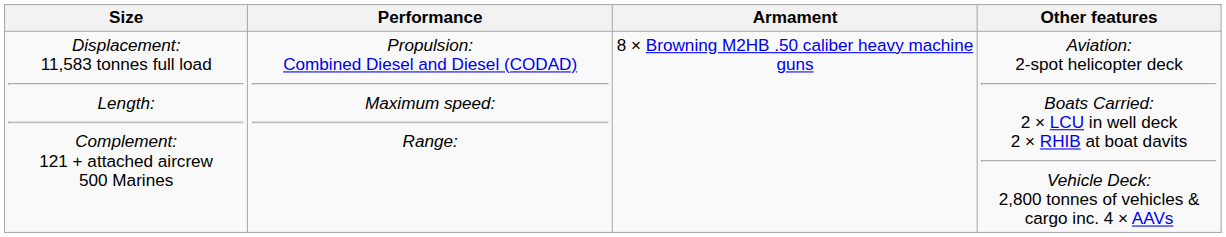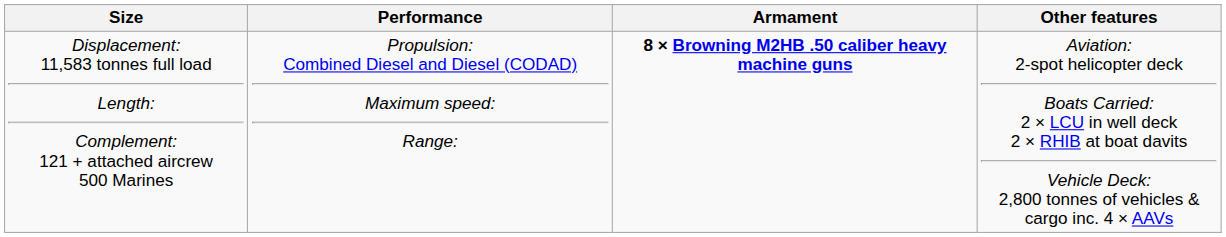(795, 54) normal -> (795, 54) bold
